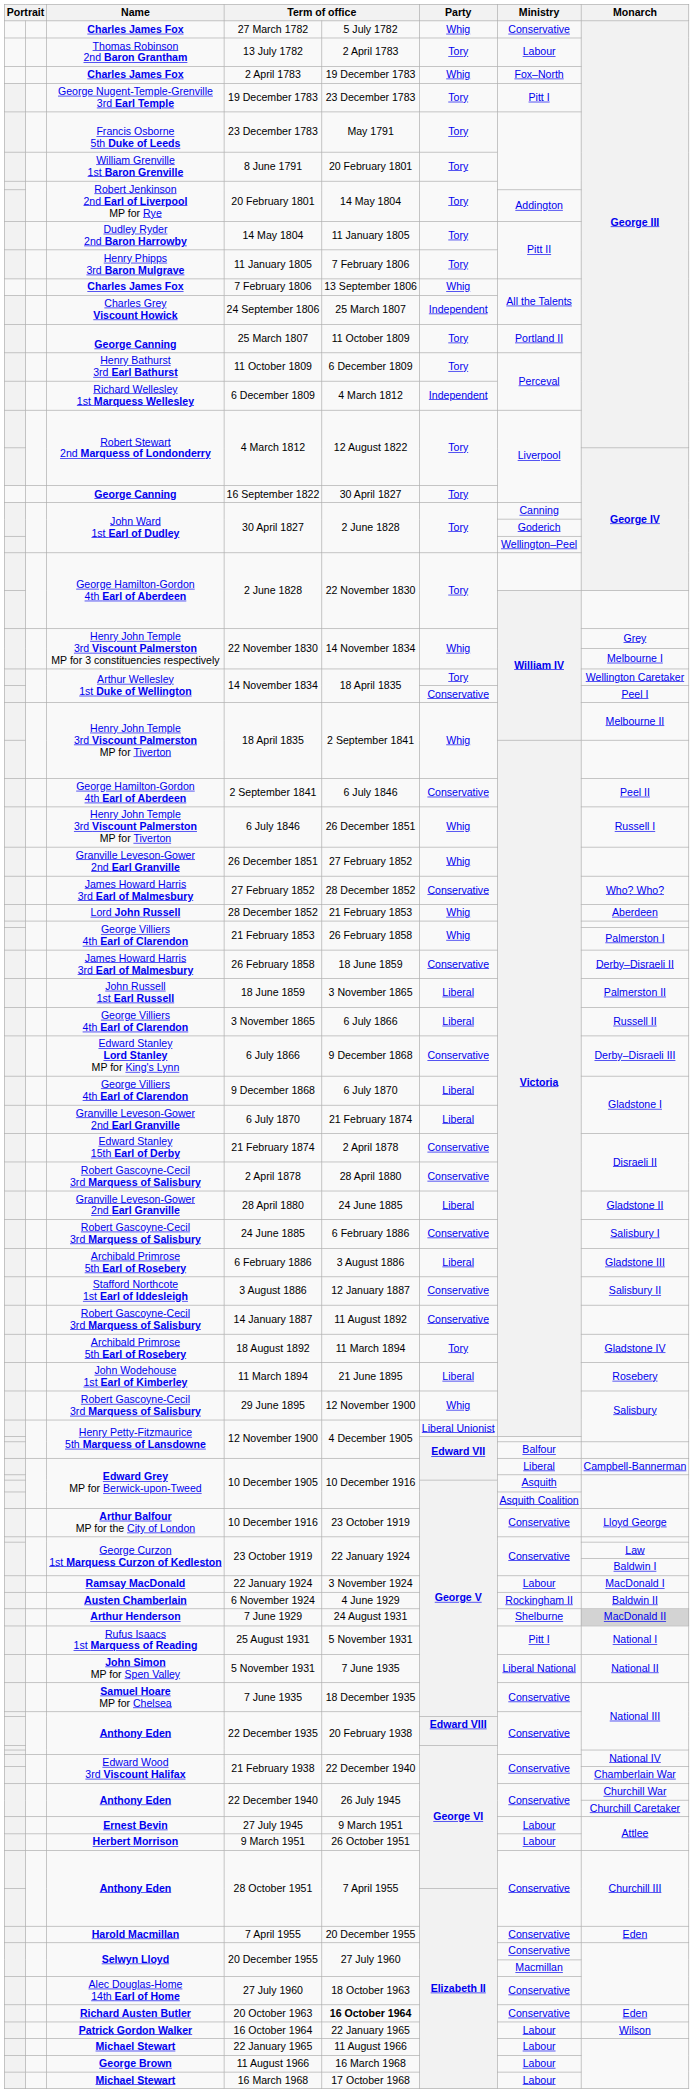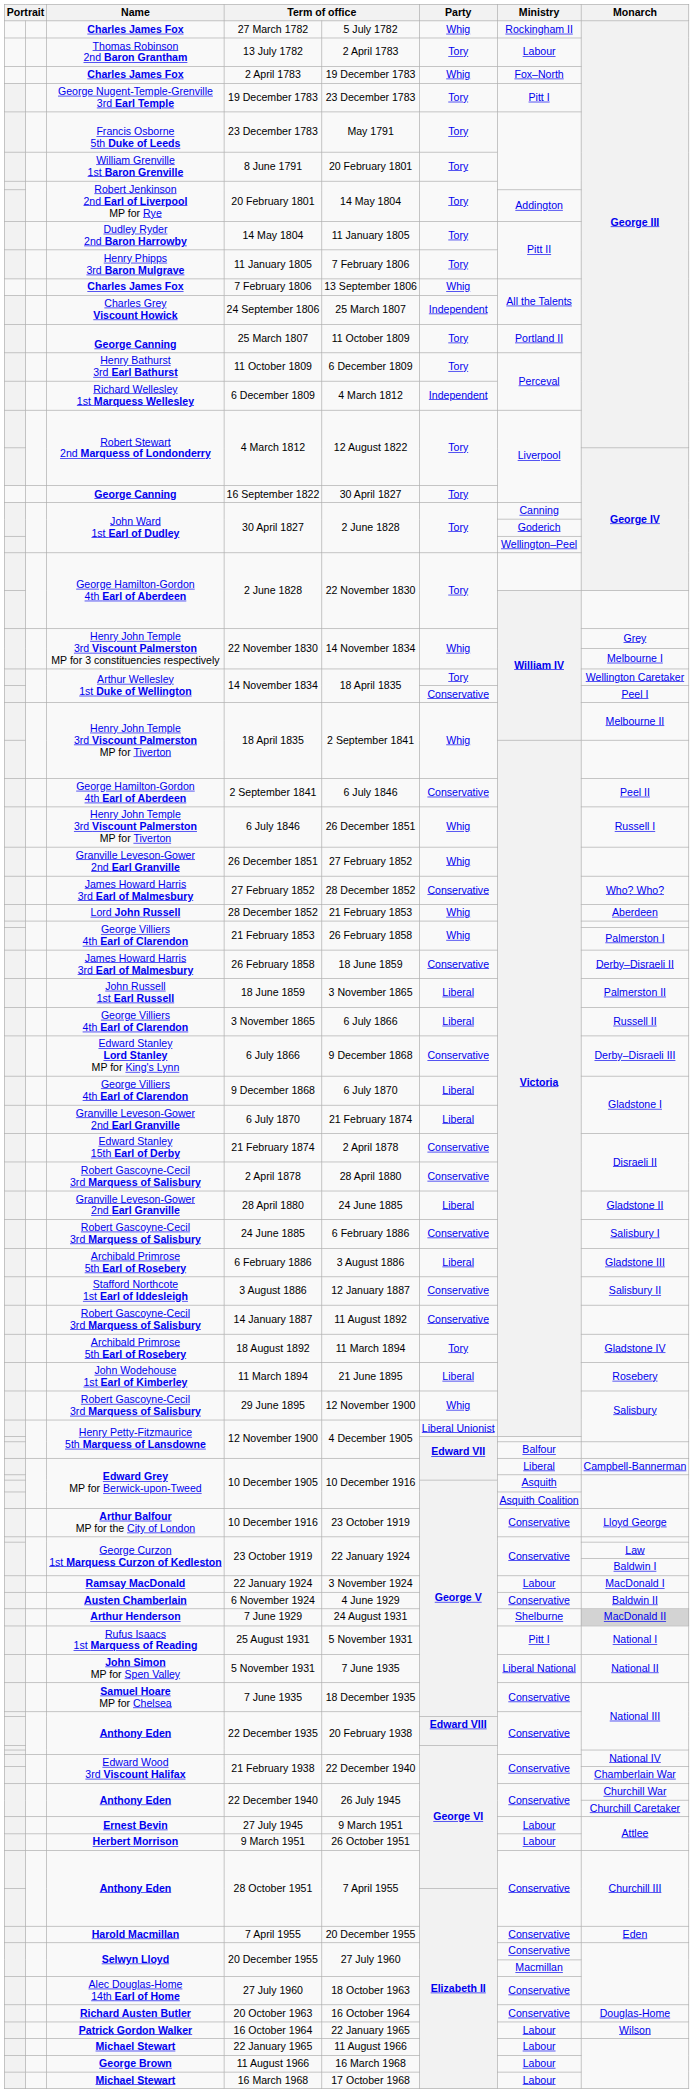(539, 29) Conservative -> (539, 29) Rockingham II
(539, 1600) Rockingham II -> (539, 1600) Conservative
(371, 2013) bold -> (371, 2013) normal
(635, 2013) Eden -> (635, 2013) Douglas-Home
